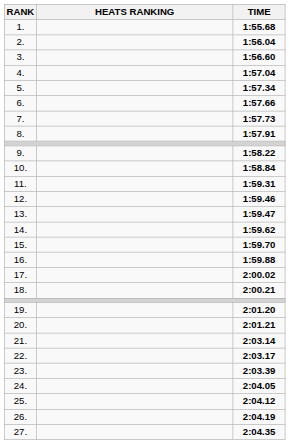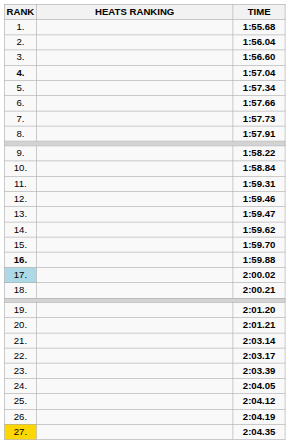(20, 73) normal -> (20, 73) bold
(20, 260) normal -> (20, 260) bold
(20, 275) no background -> (20, 275) lightblue background
(20, 432) no background -> (20, 432) gold background
